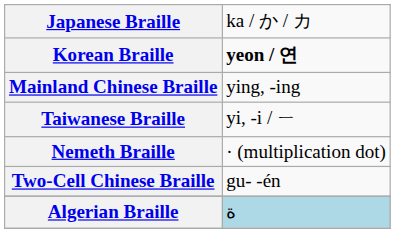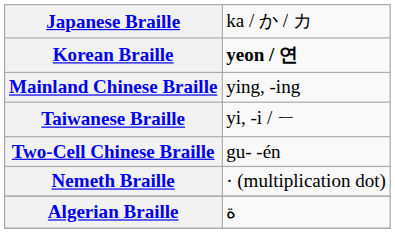rows swapped: (113, 181) <-> (113, 151)
(233, 212) lightblue background -> (233, 212) no background
